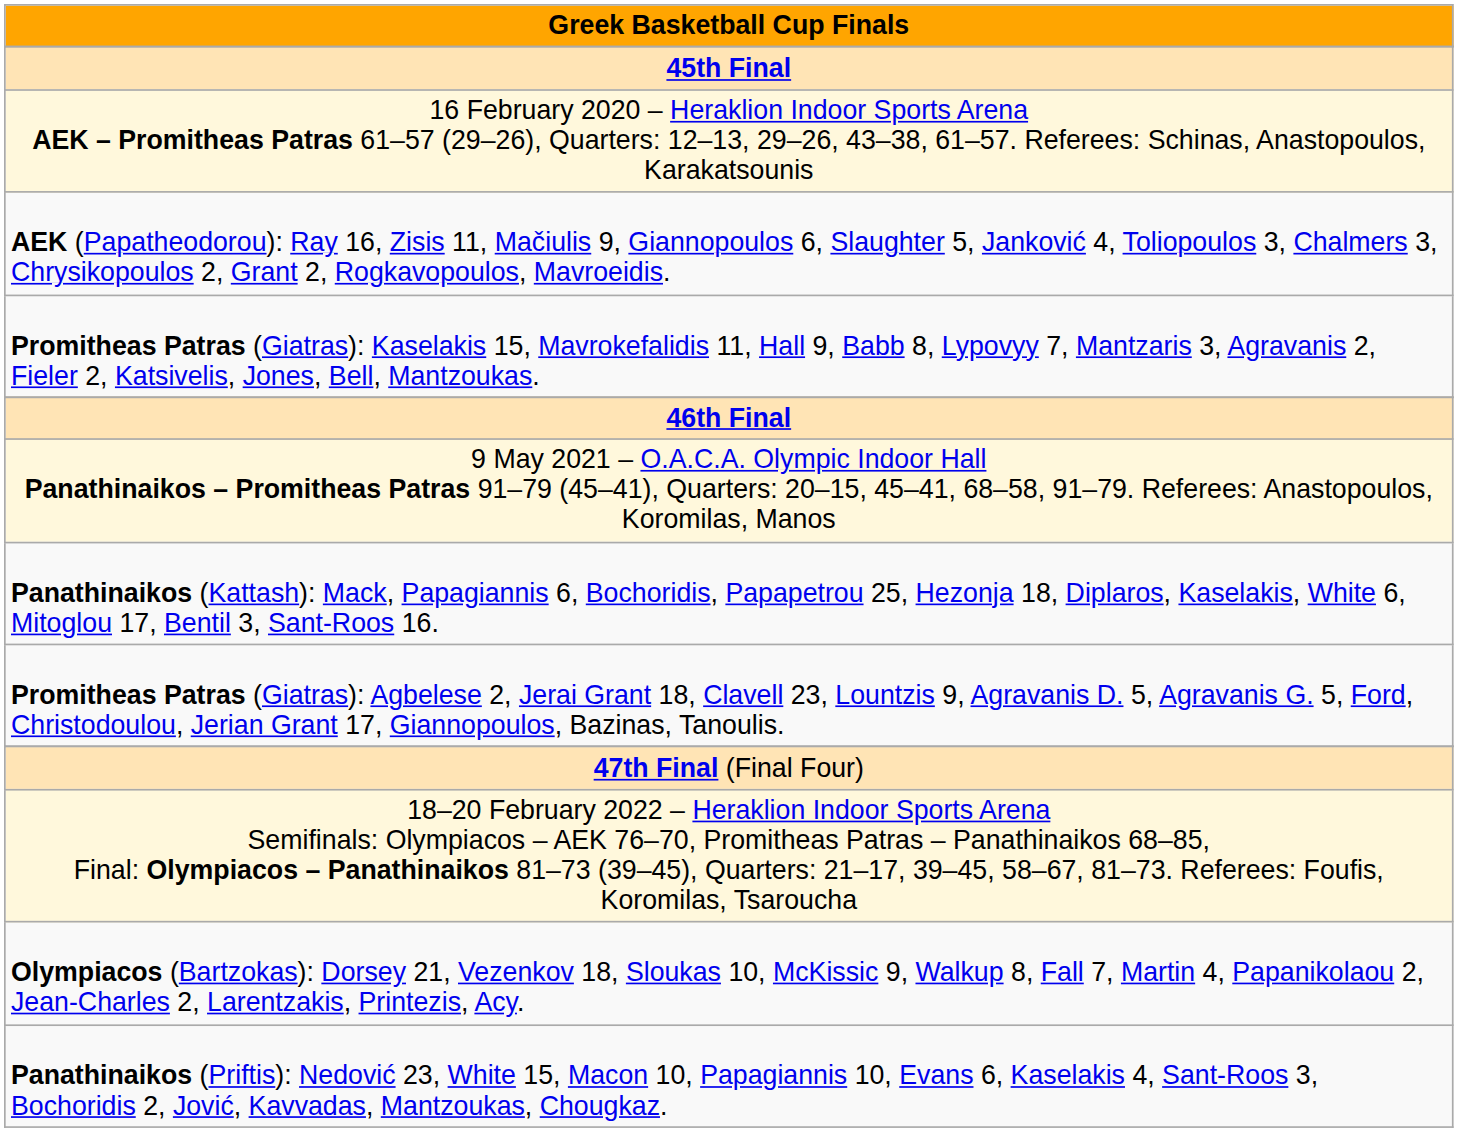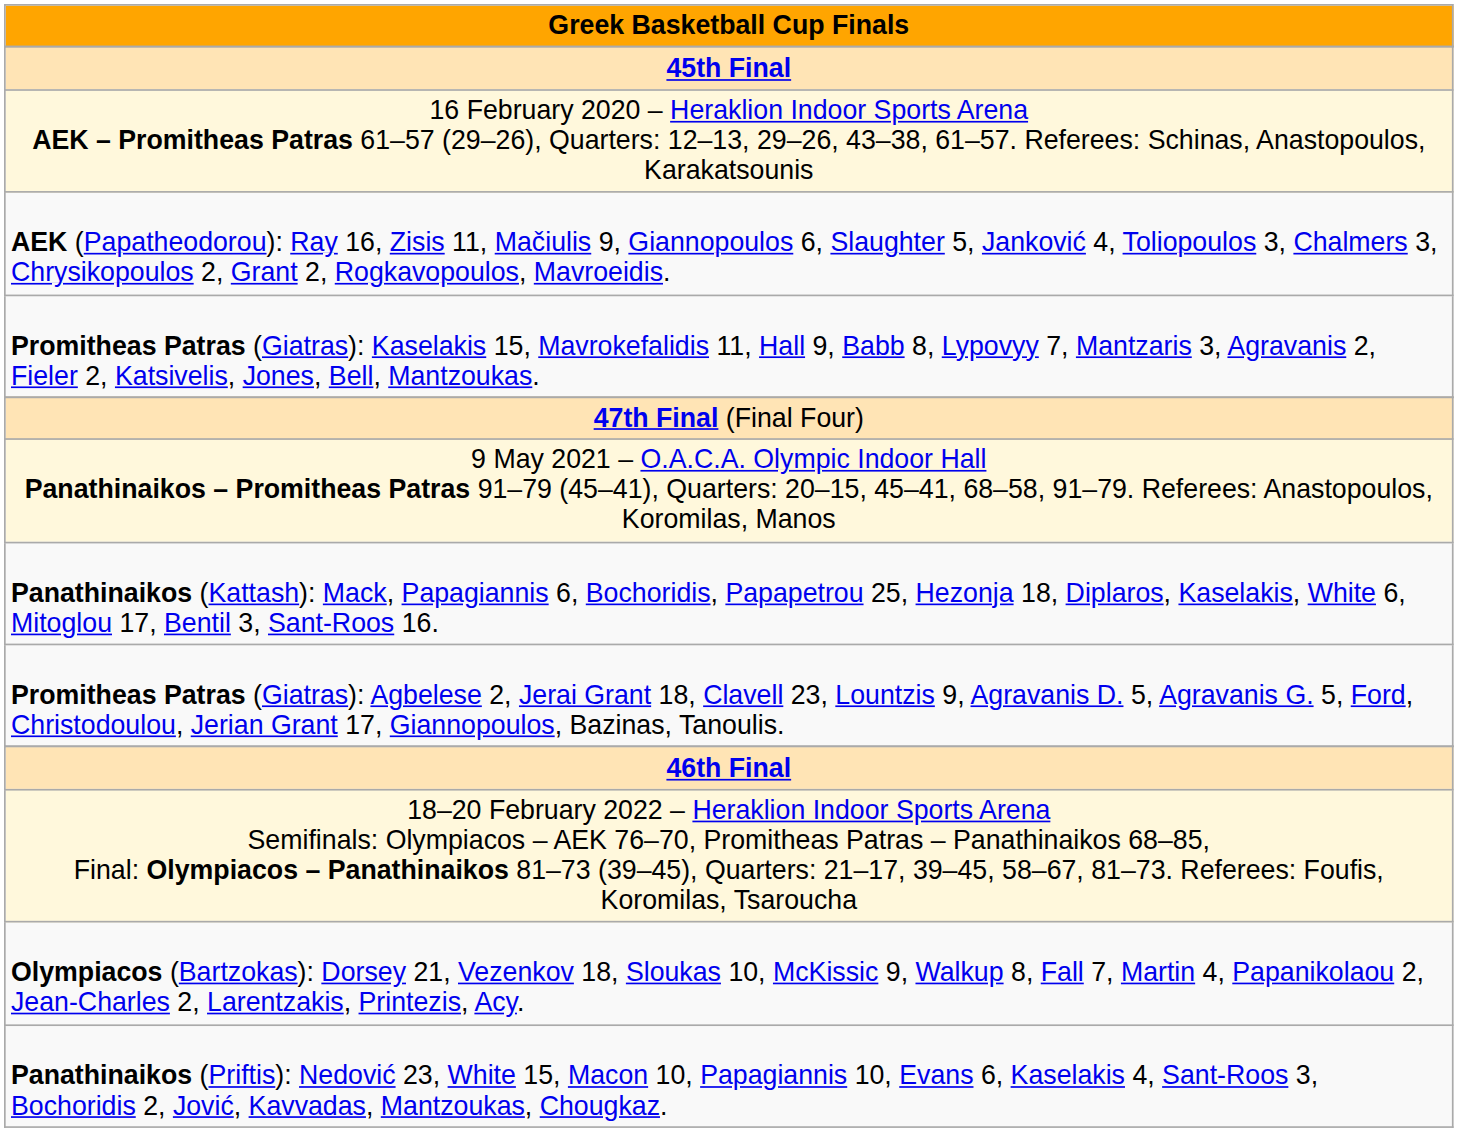(729, 417) 46th Final -> (729, 417) 47th Final (Final Four)
(729, 767) 47th Final (Final Four) -> (729, 767) 46th Final
